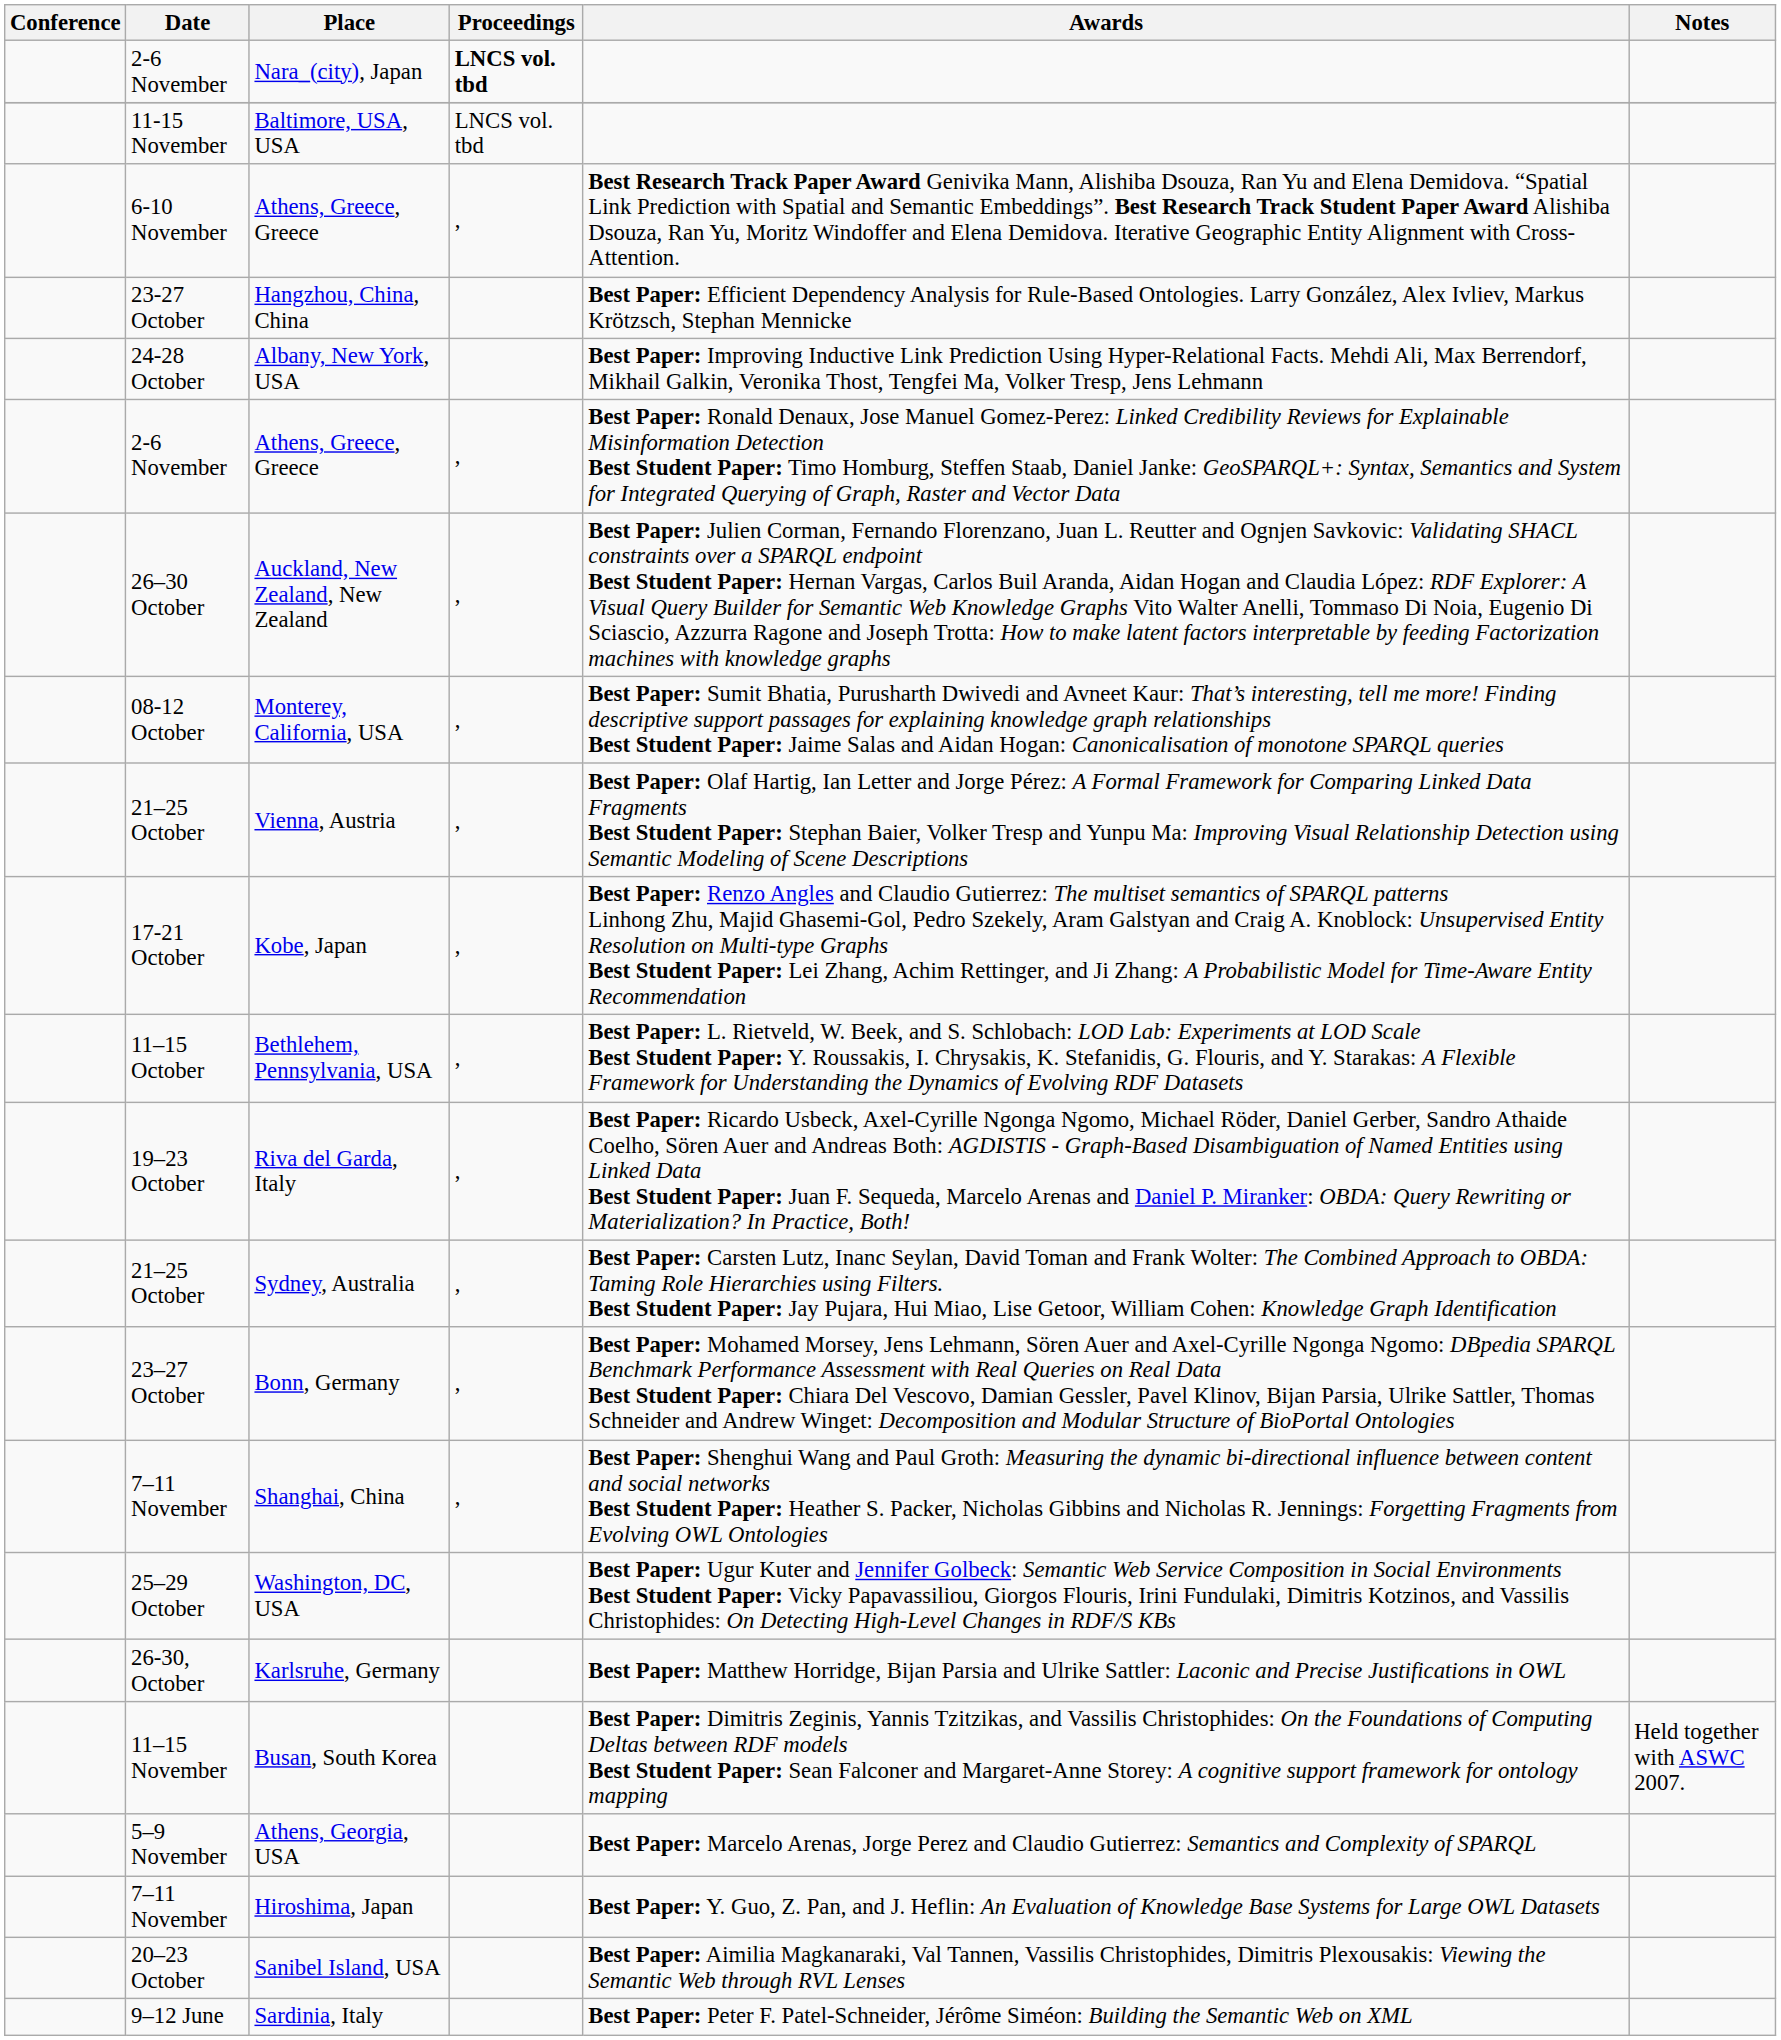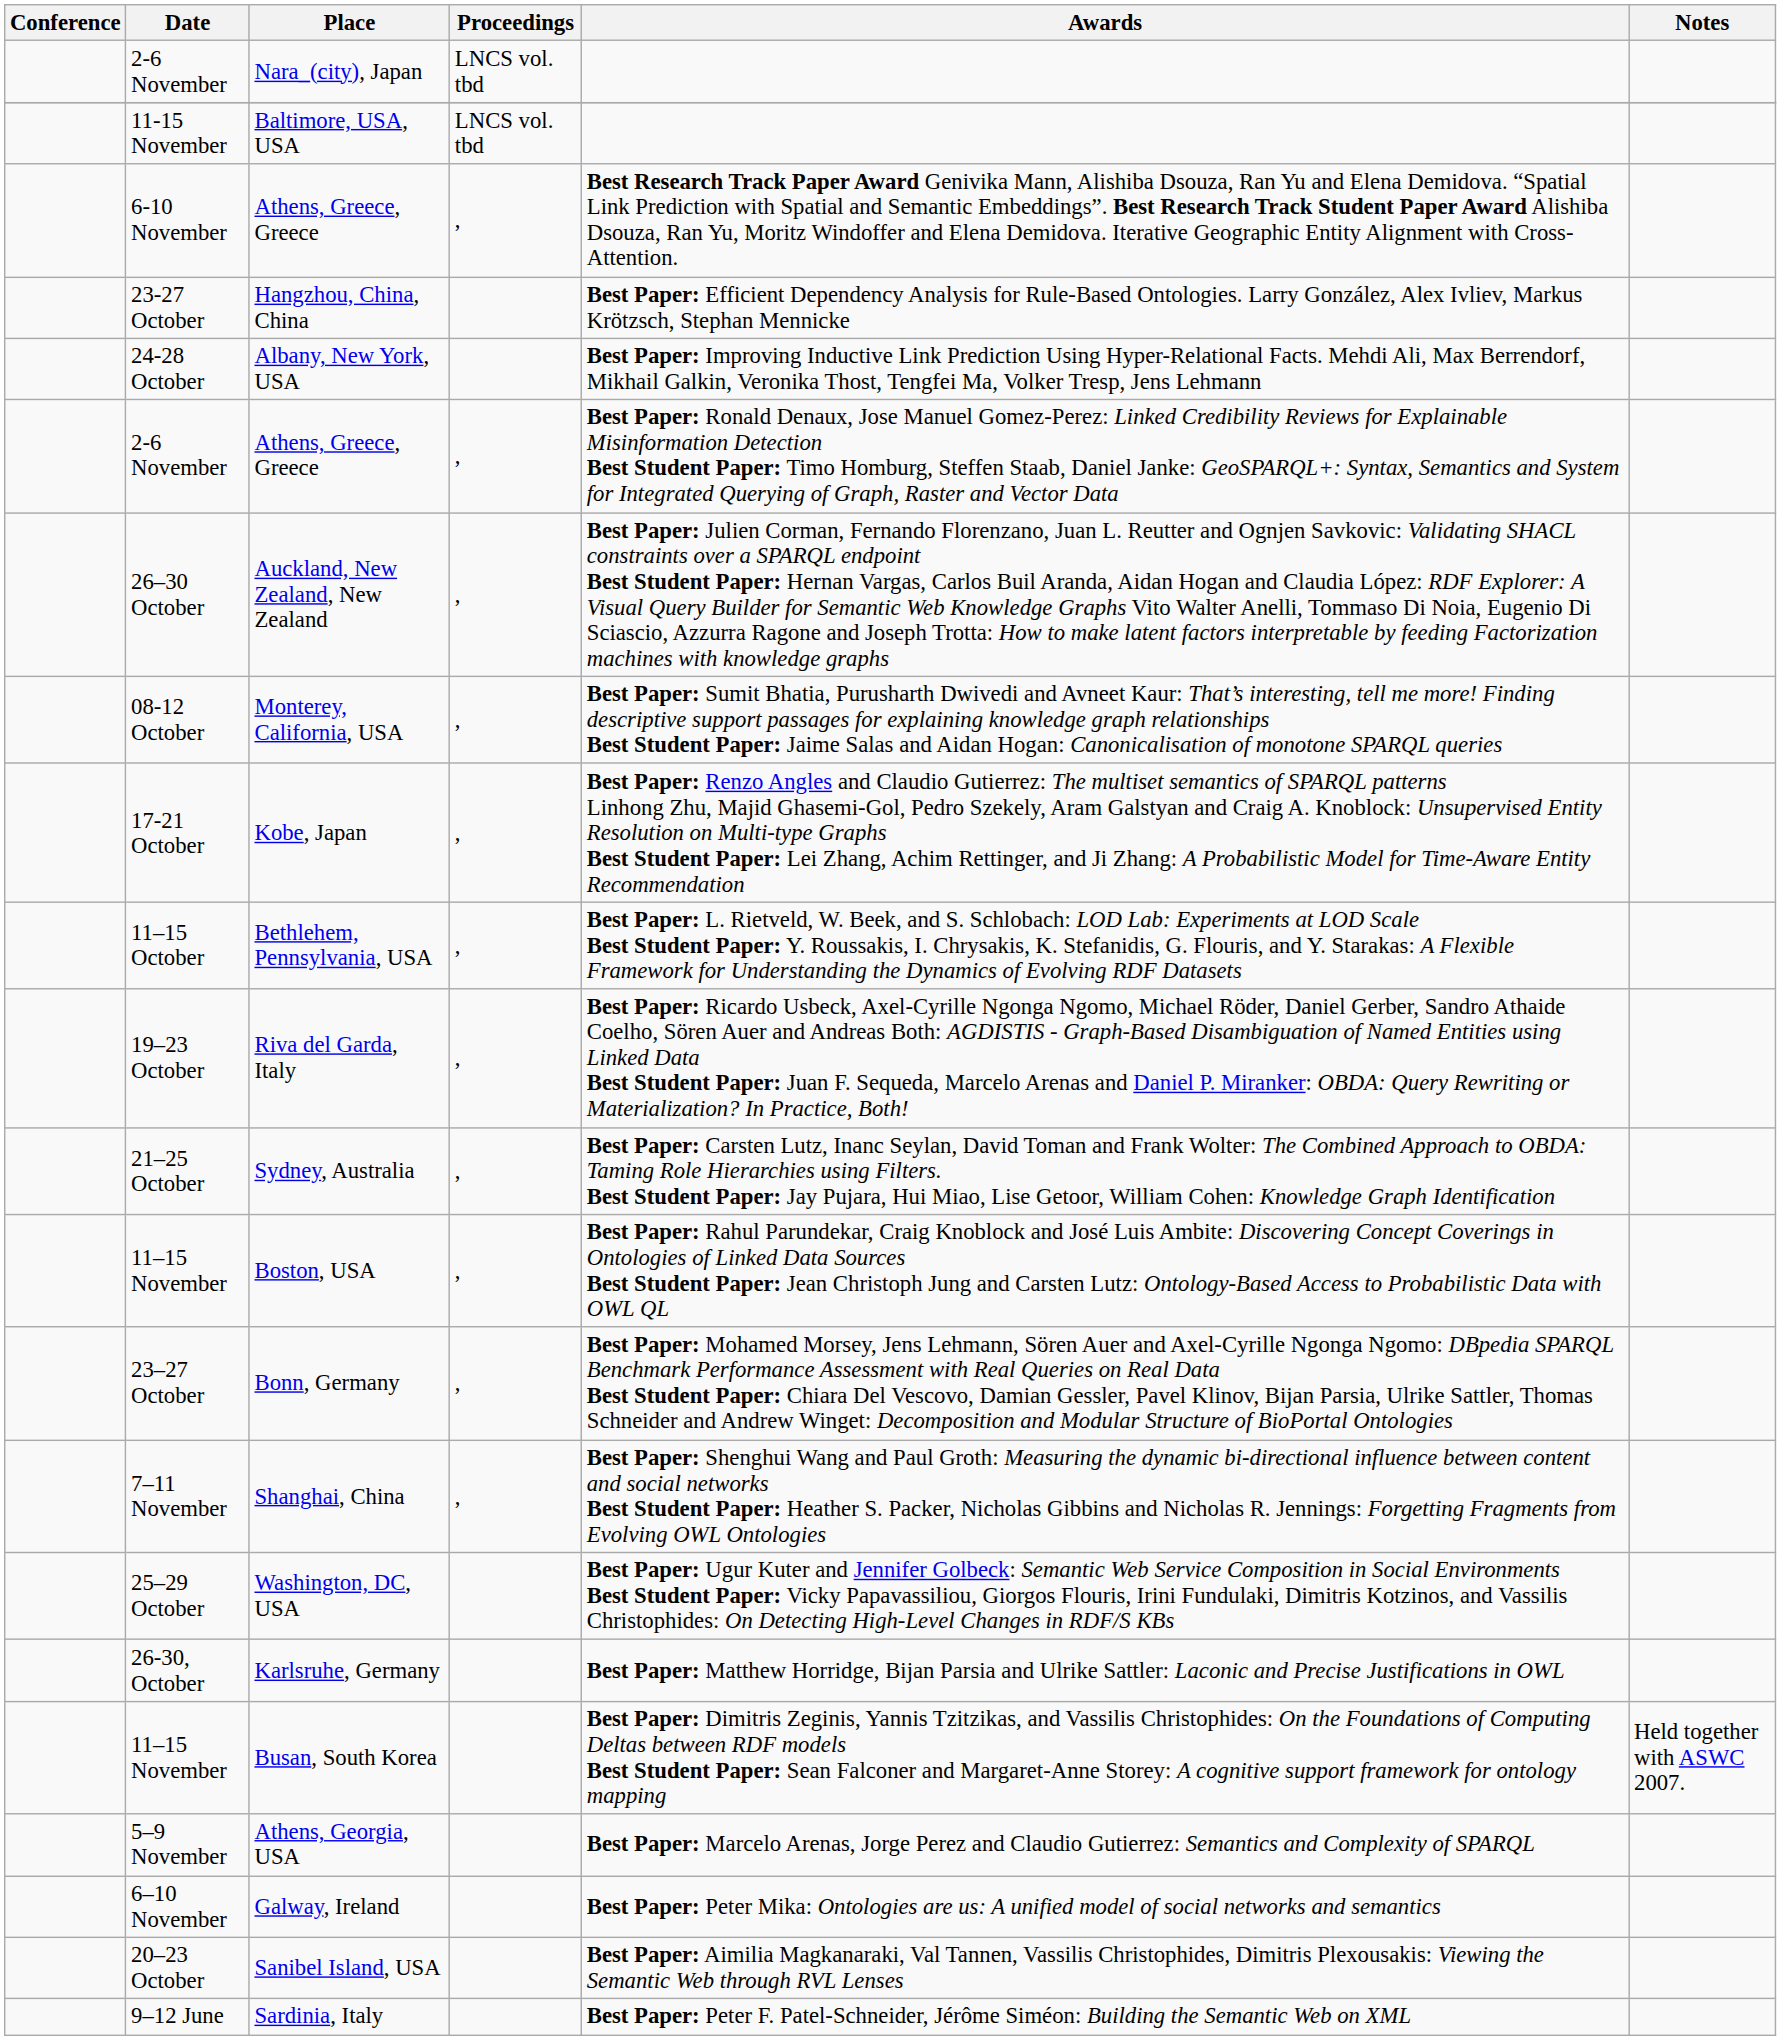(505, 71) bold -> (504, 71) normal
- row: (168, 819)
+ row: (179, 1270)
+ row: (179, 1906)
- row: (179, 1906)
